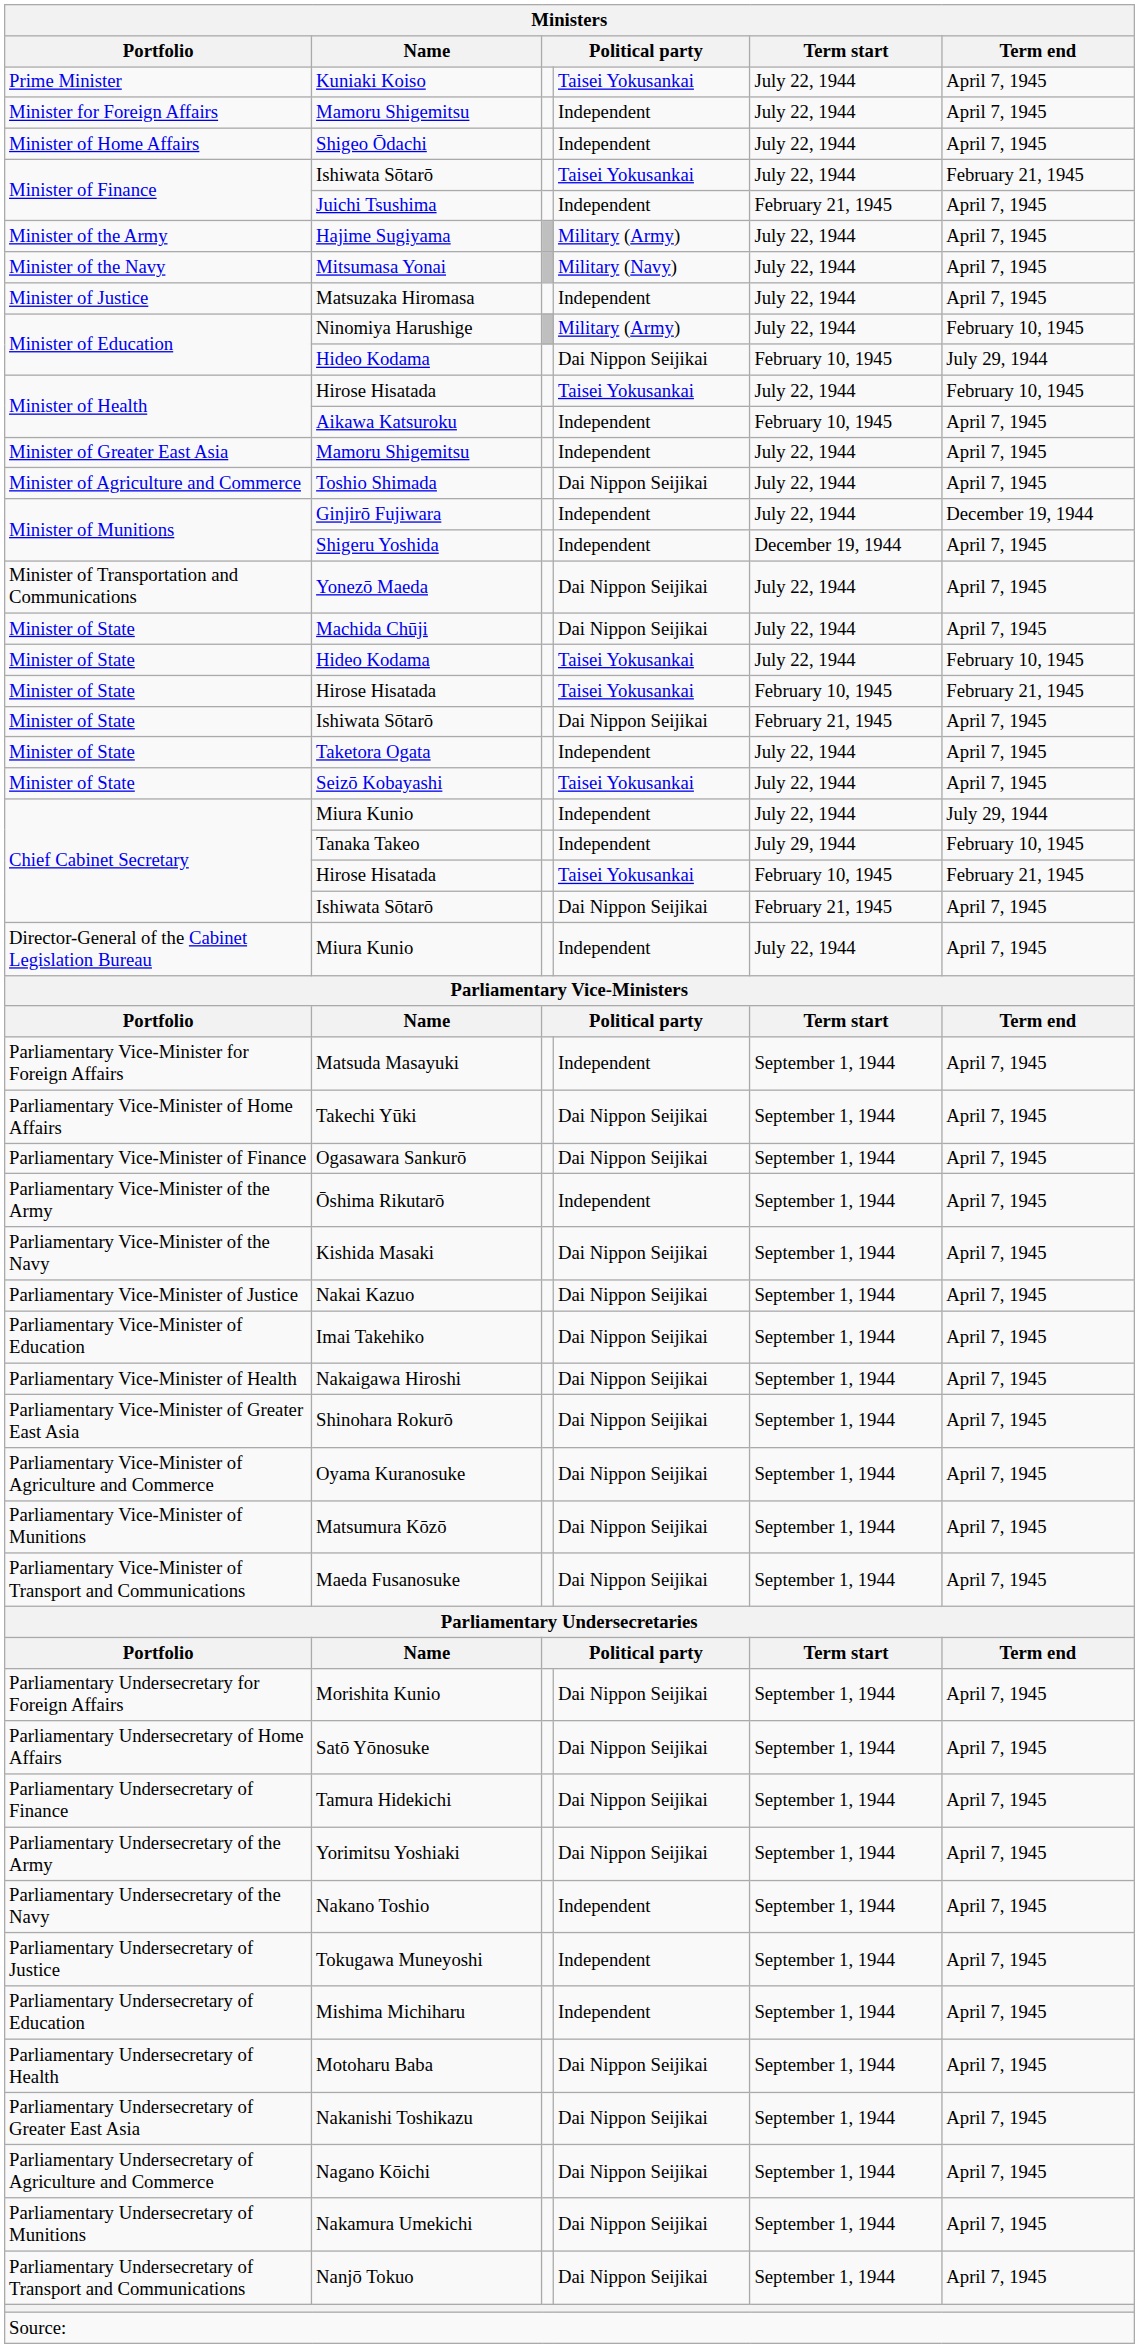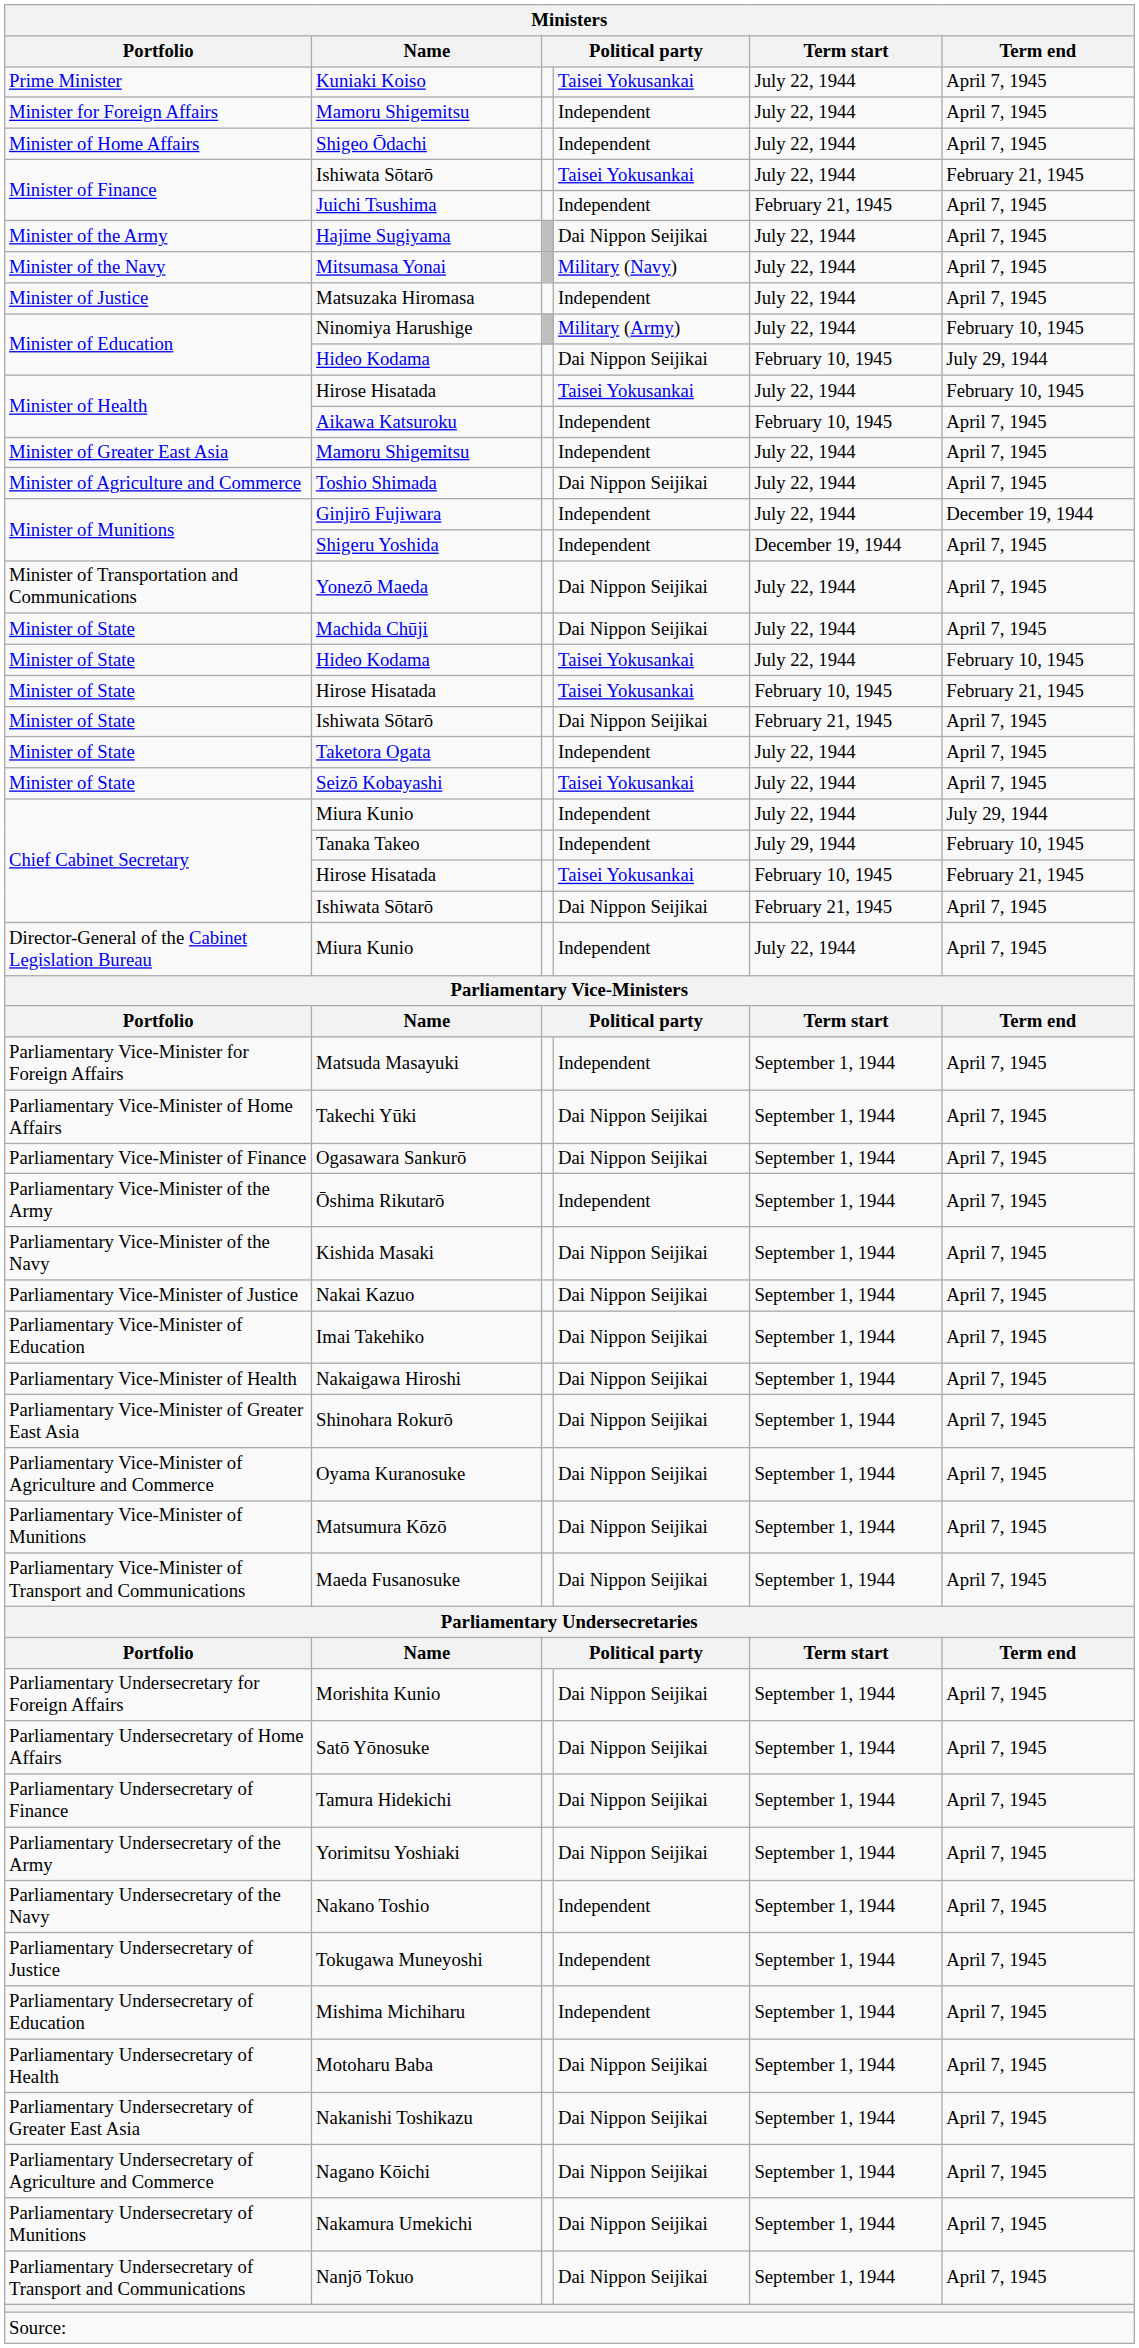(619, 236) Military (Army) -> (633, 236) Dai Nippon Seijikai
